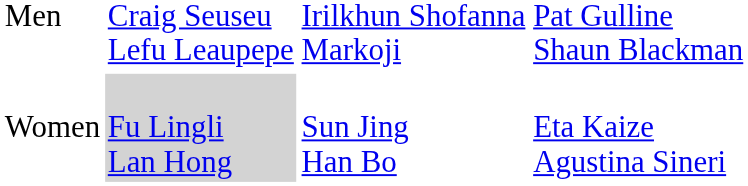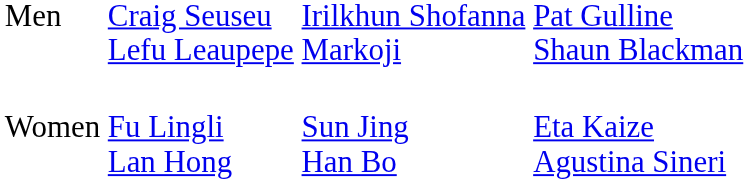(170, 144) lightgrey background -> (170, 144) no background
